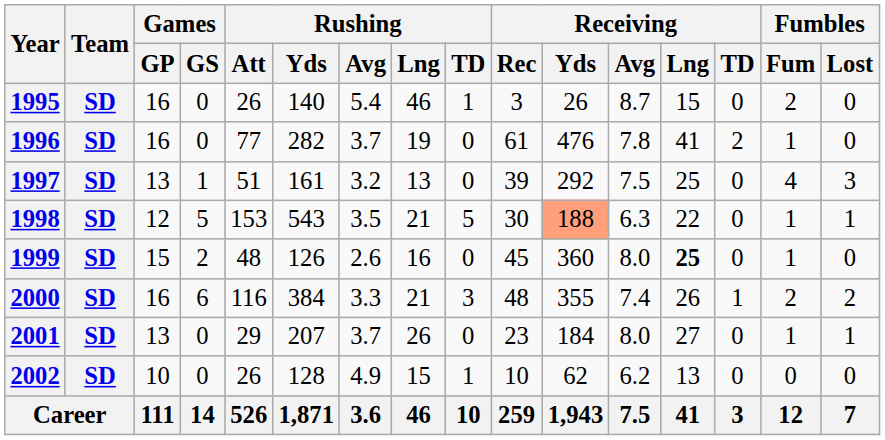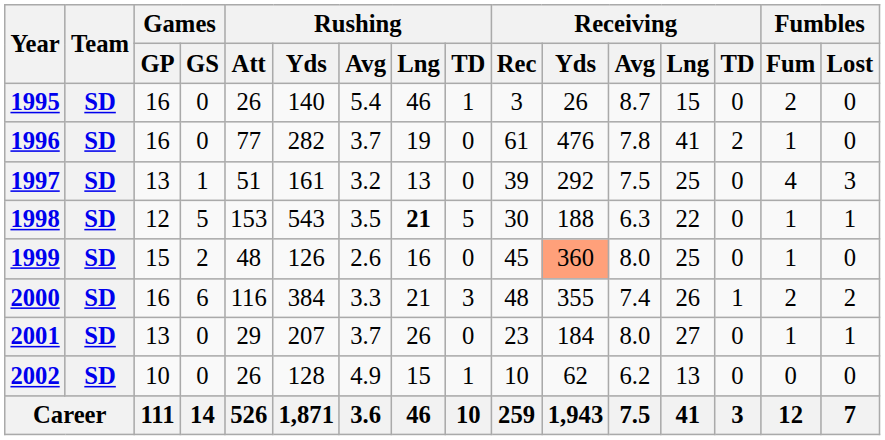(419, 219) normal -> (419, 219) bold
(576, 219) lightsalmon background -> (576, 219) no background
(576, 258) no background -> (576, 258) lightsalmon background
(688, 258) bold -> (688, 258) normal
